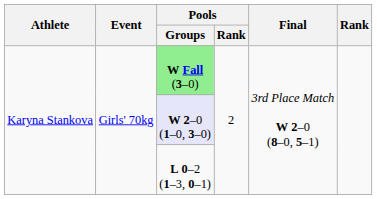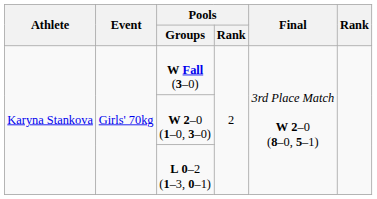(185, 77) lightgreen background -> (185, 77) no background
(185, 127) lavender background -> (185, 127) no background
